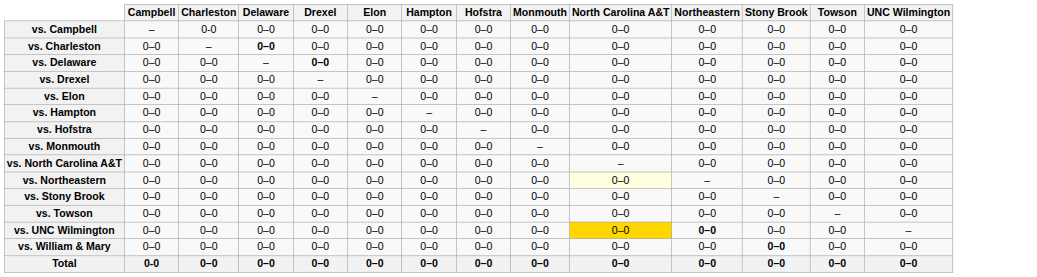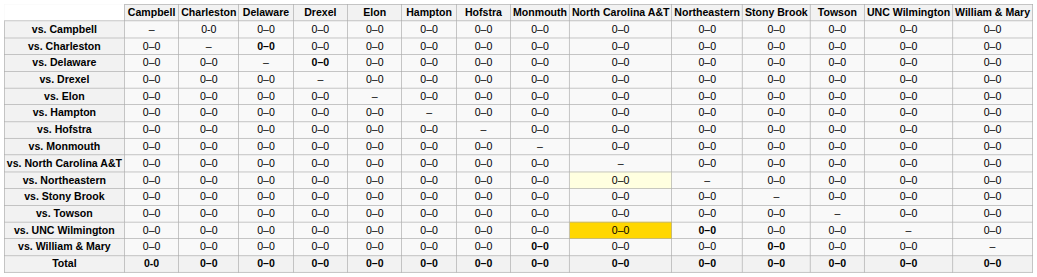+ column: (993, 12)
(540, 247) normal -> (540, 247) bold
